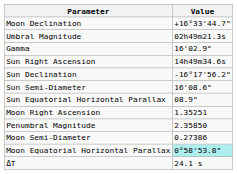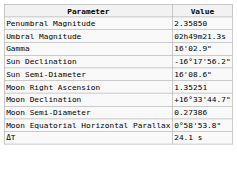rows swapped: (51, 125) <-> (44, 23)
- row: (51, 62)
- row: (86, 100)
(198, 150) paleturquoise background -> (198, 125) no background
